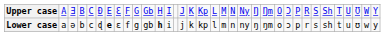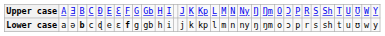(82, 25) normal -> (82, 25) bold
(109, 25) bold -> (109, 25) normal
(128, 25) normal -> (128, 25) bold
(160, 25) bold -> (160, 25) normal
